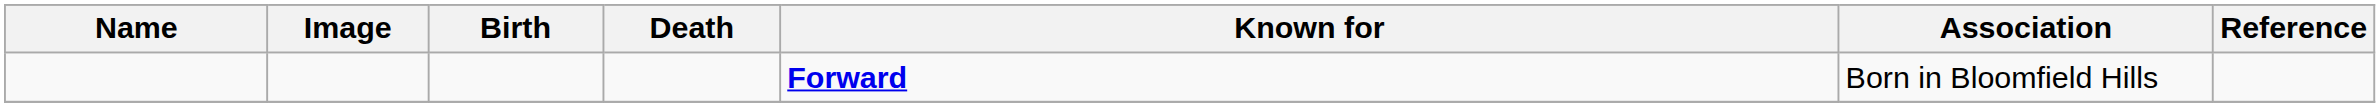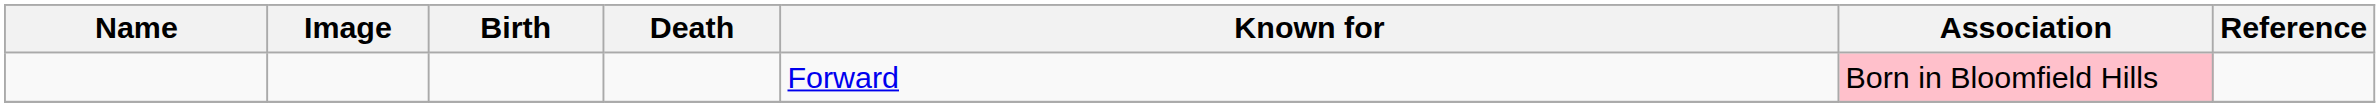(847, 76) bold -> (843, 76) normal
(2002, 76) no background -> (2002, 76) pink background
